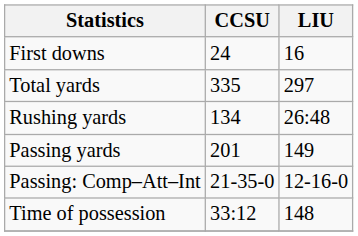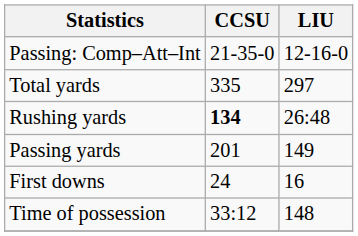rows swapped: (57, 53) <-> (105, 182)
(225, 117) normal -> (225, 117) bold
